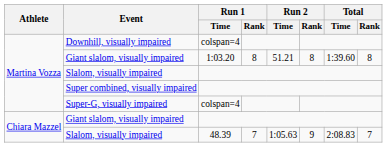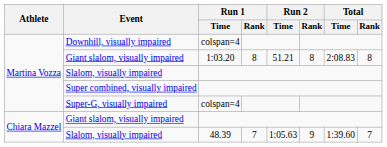(341, 58) 1:39.60 -> (341, 58) 2:08.83
(341, 135) 2:08.83 -> (341, 135) 1:39.60
